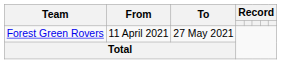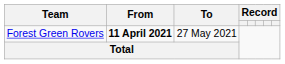(139, 34) normal -> (140, 34) bold
